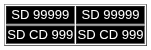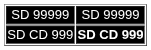(111, 34) normal -> (111, 34) bold
